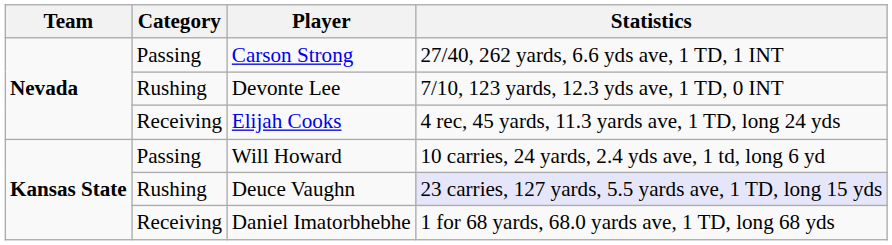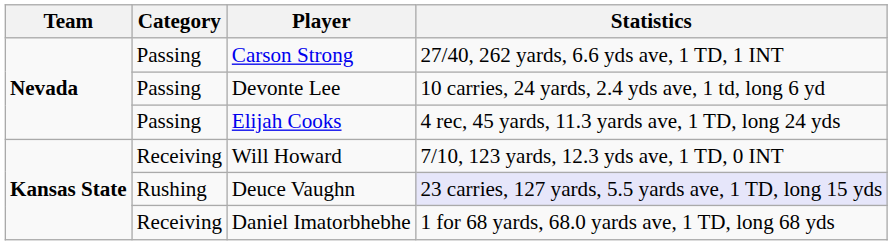(172, 88) Rushing -> (169, 88) Passing
(602, 88) 7/10, 123 yards, 12.3 yds ave, 1 TD, 0 INT -> (623, 88) 10 carries, 24 yards, 2.4 yds ave, 1 td, long 6 yd
(179, 121) Receiving -> (169, 121) Passing
(169, 155) Passing -> (179, 155) Receiving
(623, 155) 10 carries, 24 yards, 2.4 yds ave, 1 td, long 6 yd -> (602, 155) 7/10, 123 yards, 12.3 yds ave, 1 TD, 0 INT
